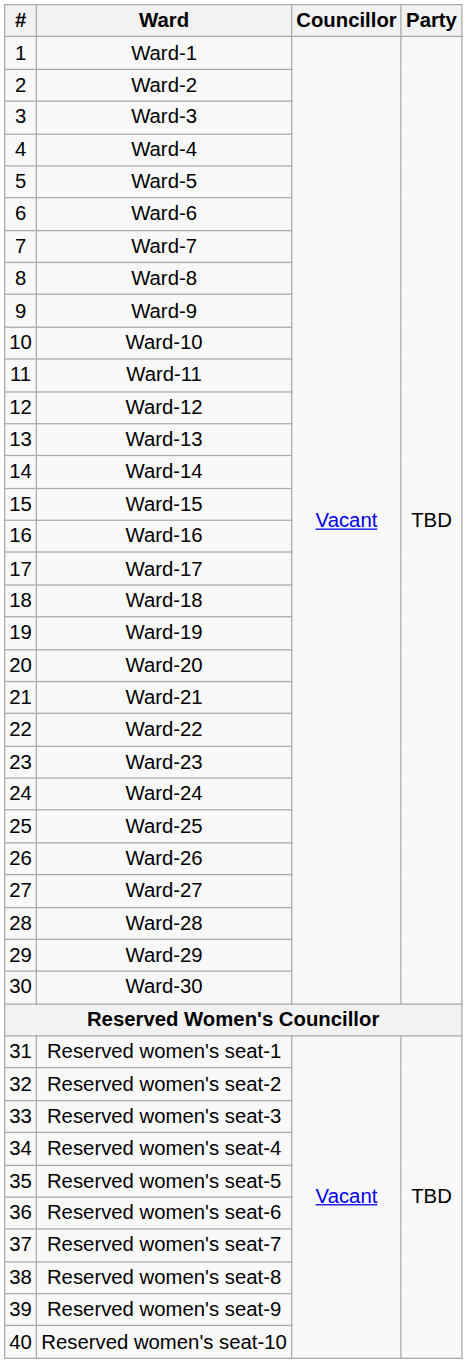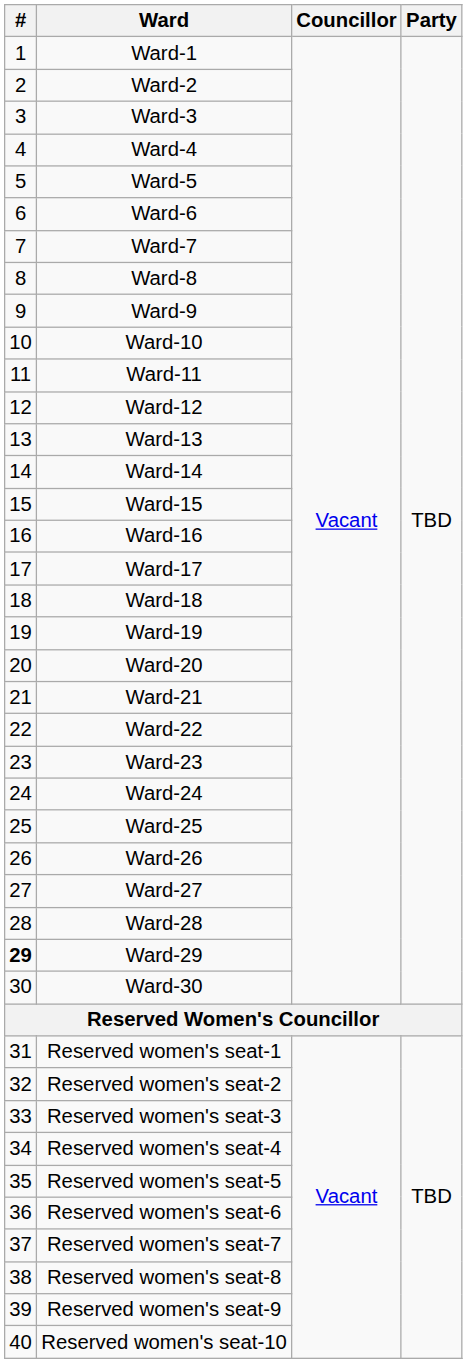(21, 955) normal -> (21, 955) bold
